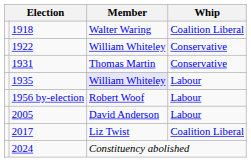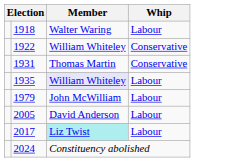(207, 30) Coalition Liberal -> (146, 30) Labour
- row: (48, 98)
+ row: (24, 98)
(109, 132) no background -> (69, 132) paleturquoise background
(207, 132) Coalition Liberal -> (146, 132) Labour
